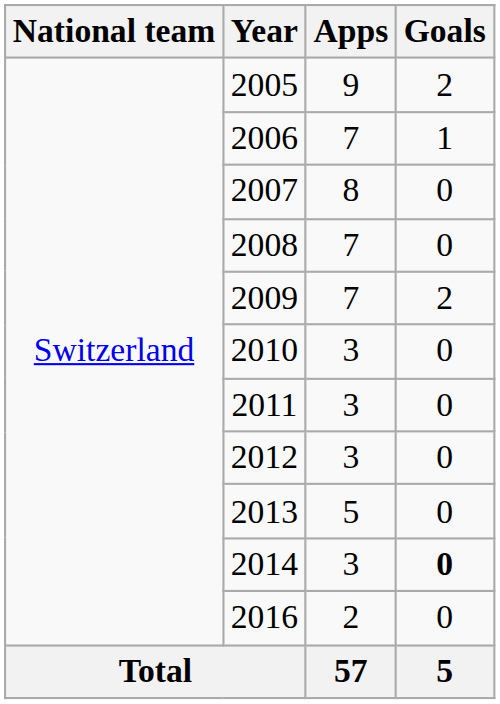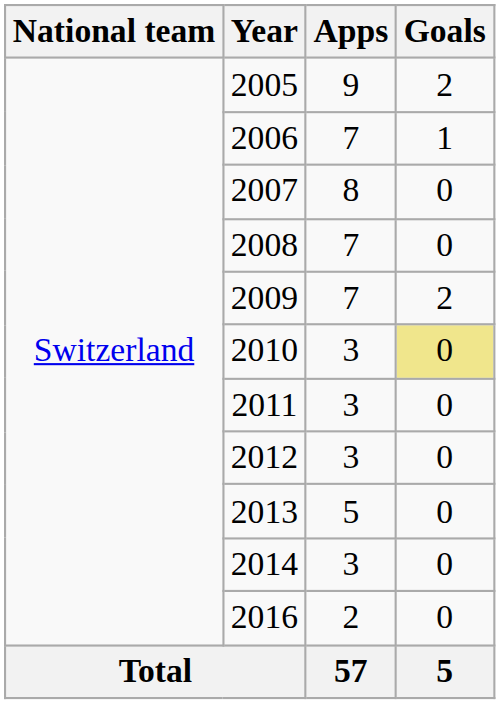(445, 350) no background -> (445, 350) khaki background
(445, 564) bold -> (445, 564) normal
